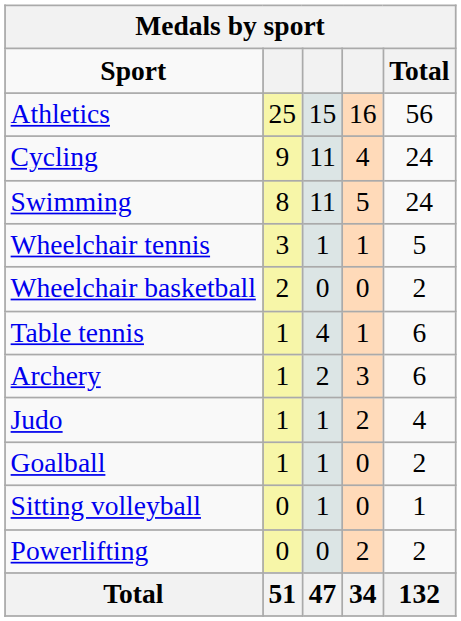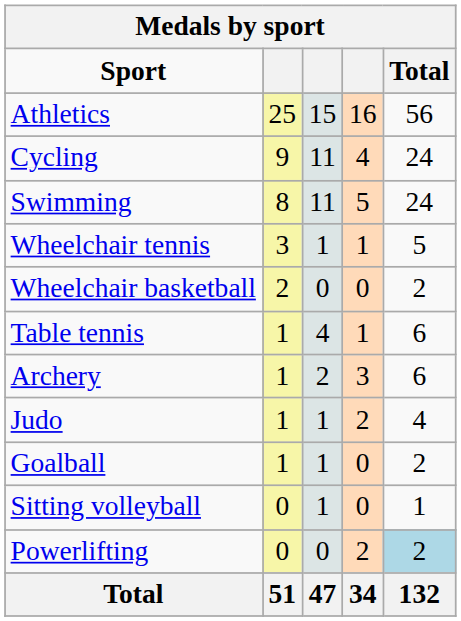(419, 550) no background -> (419, 550) lightblue background
